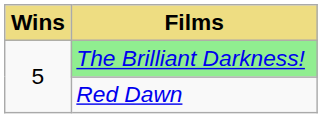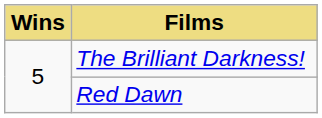(191, 58) lightgreen background -> (191, 58) no background
